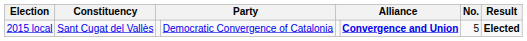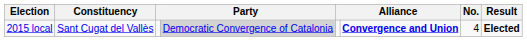(248, 28) no background -> (248, 28) lightgrey background
(476, 28) 5 -> (476, 28) 4
